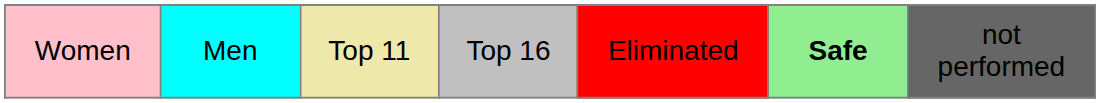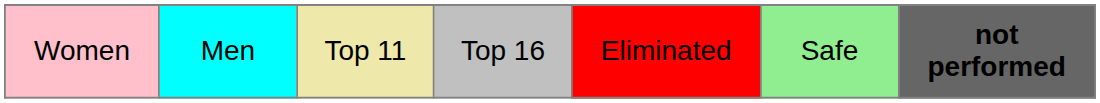(838, 50) bold -> (829, 50) normal
(1001, 50) normal -> (997, 50) bold
